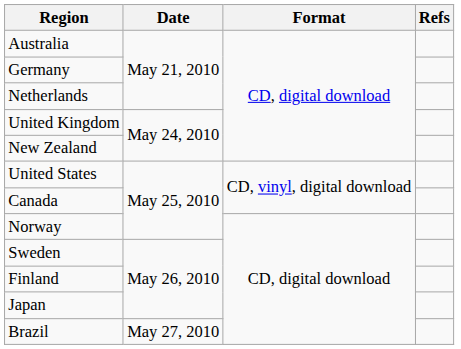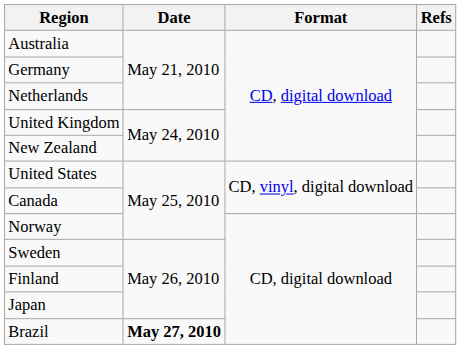(173, 331) normal -> (174, 331) bold
